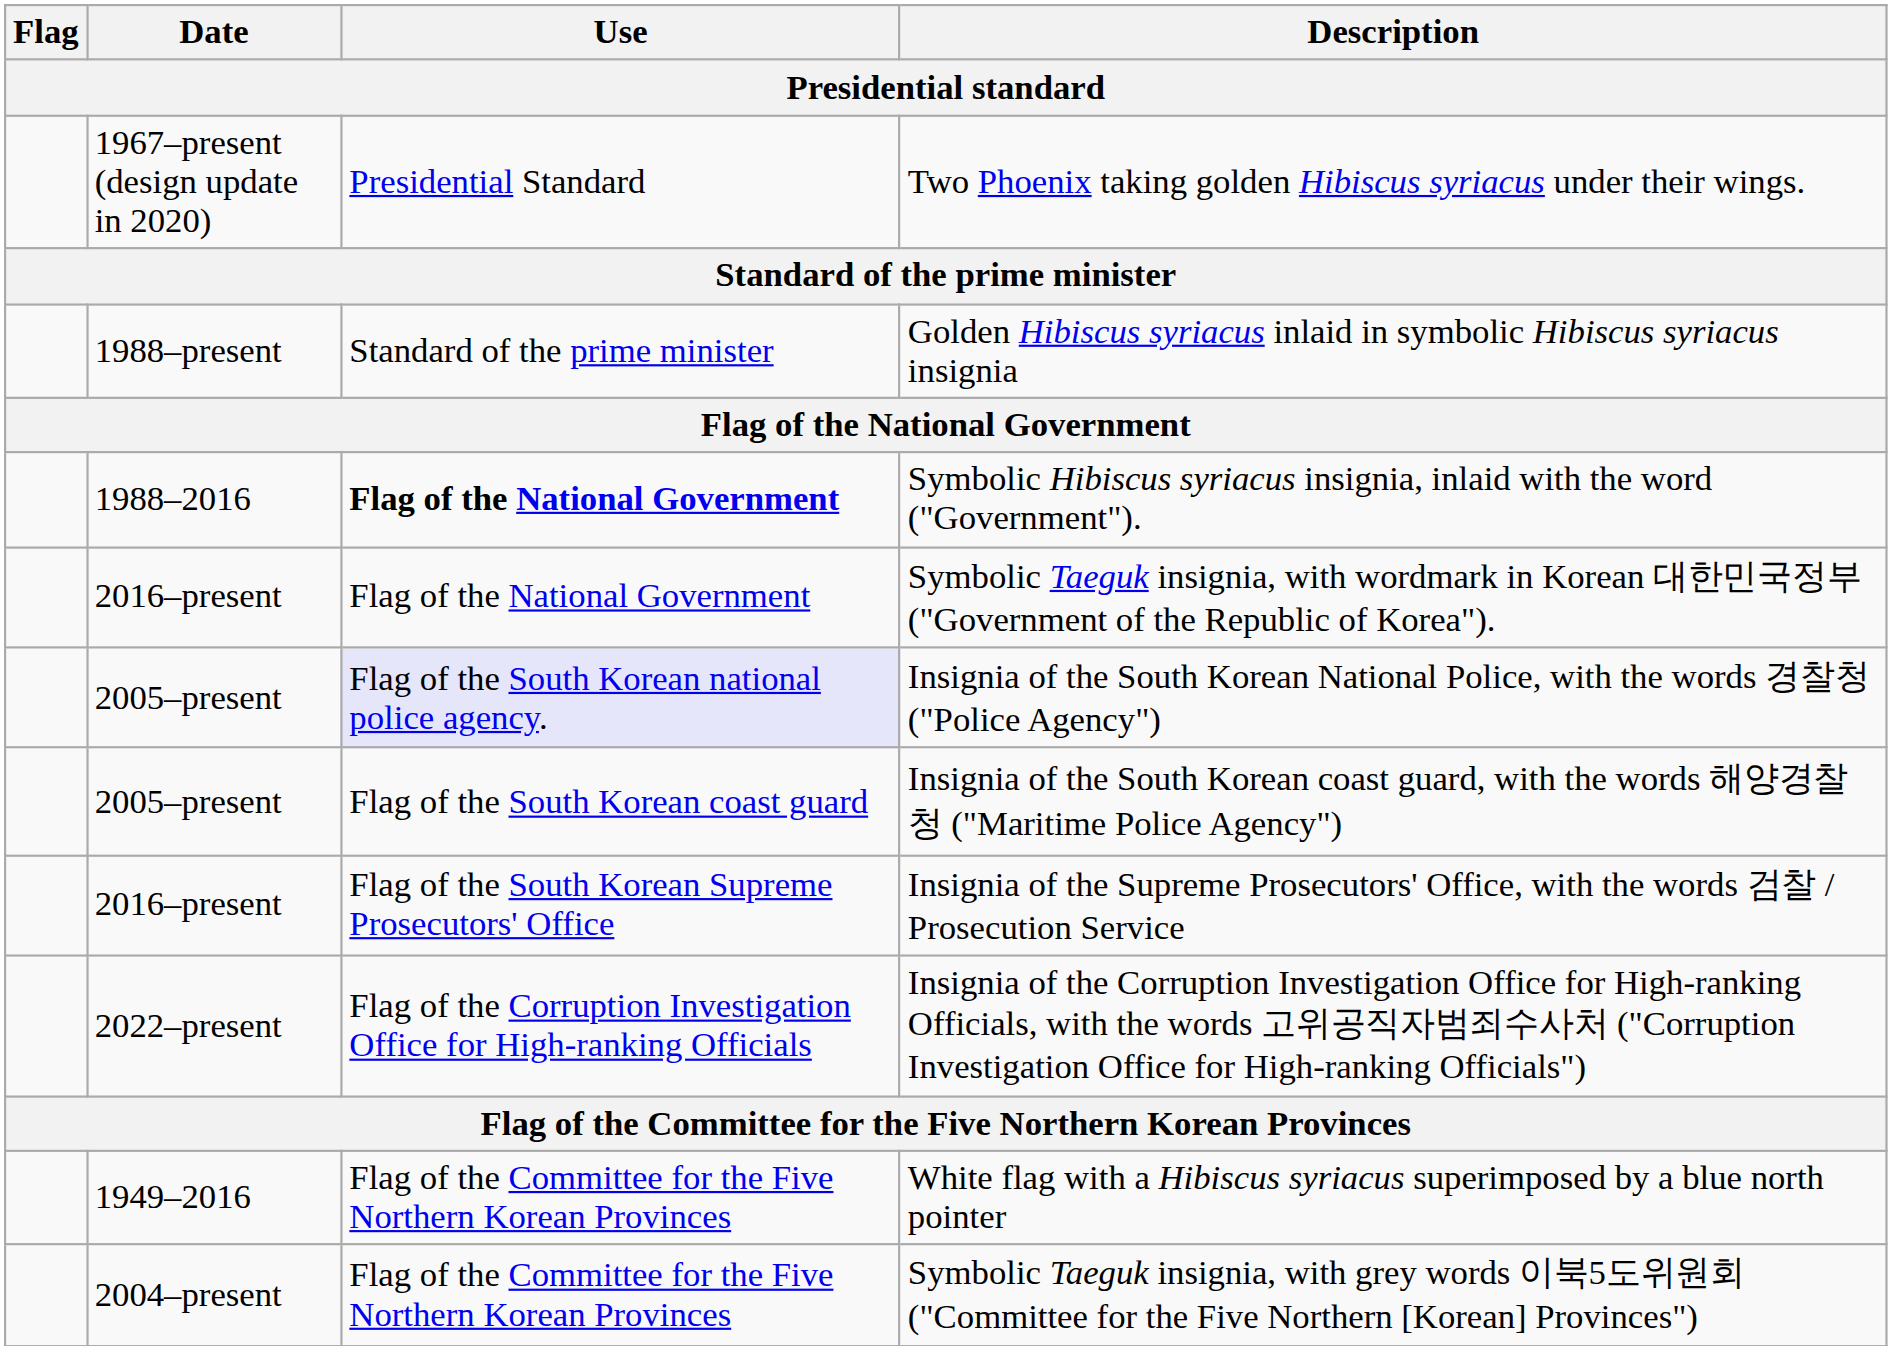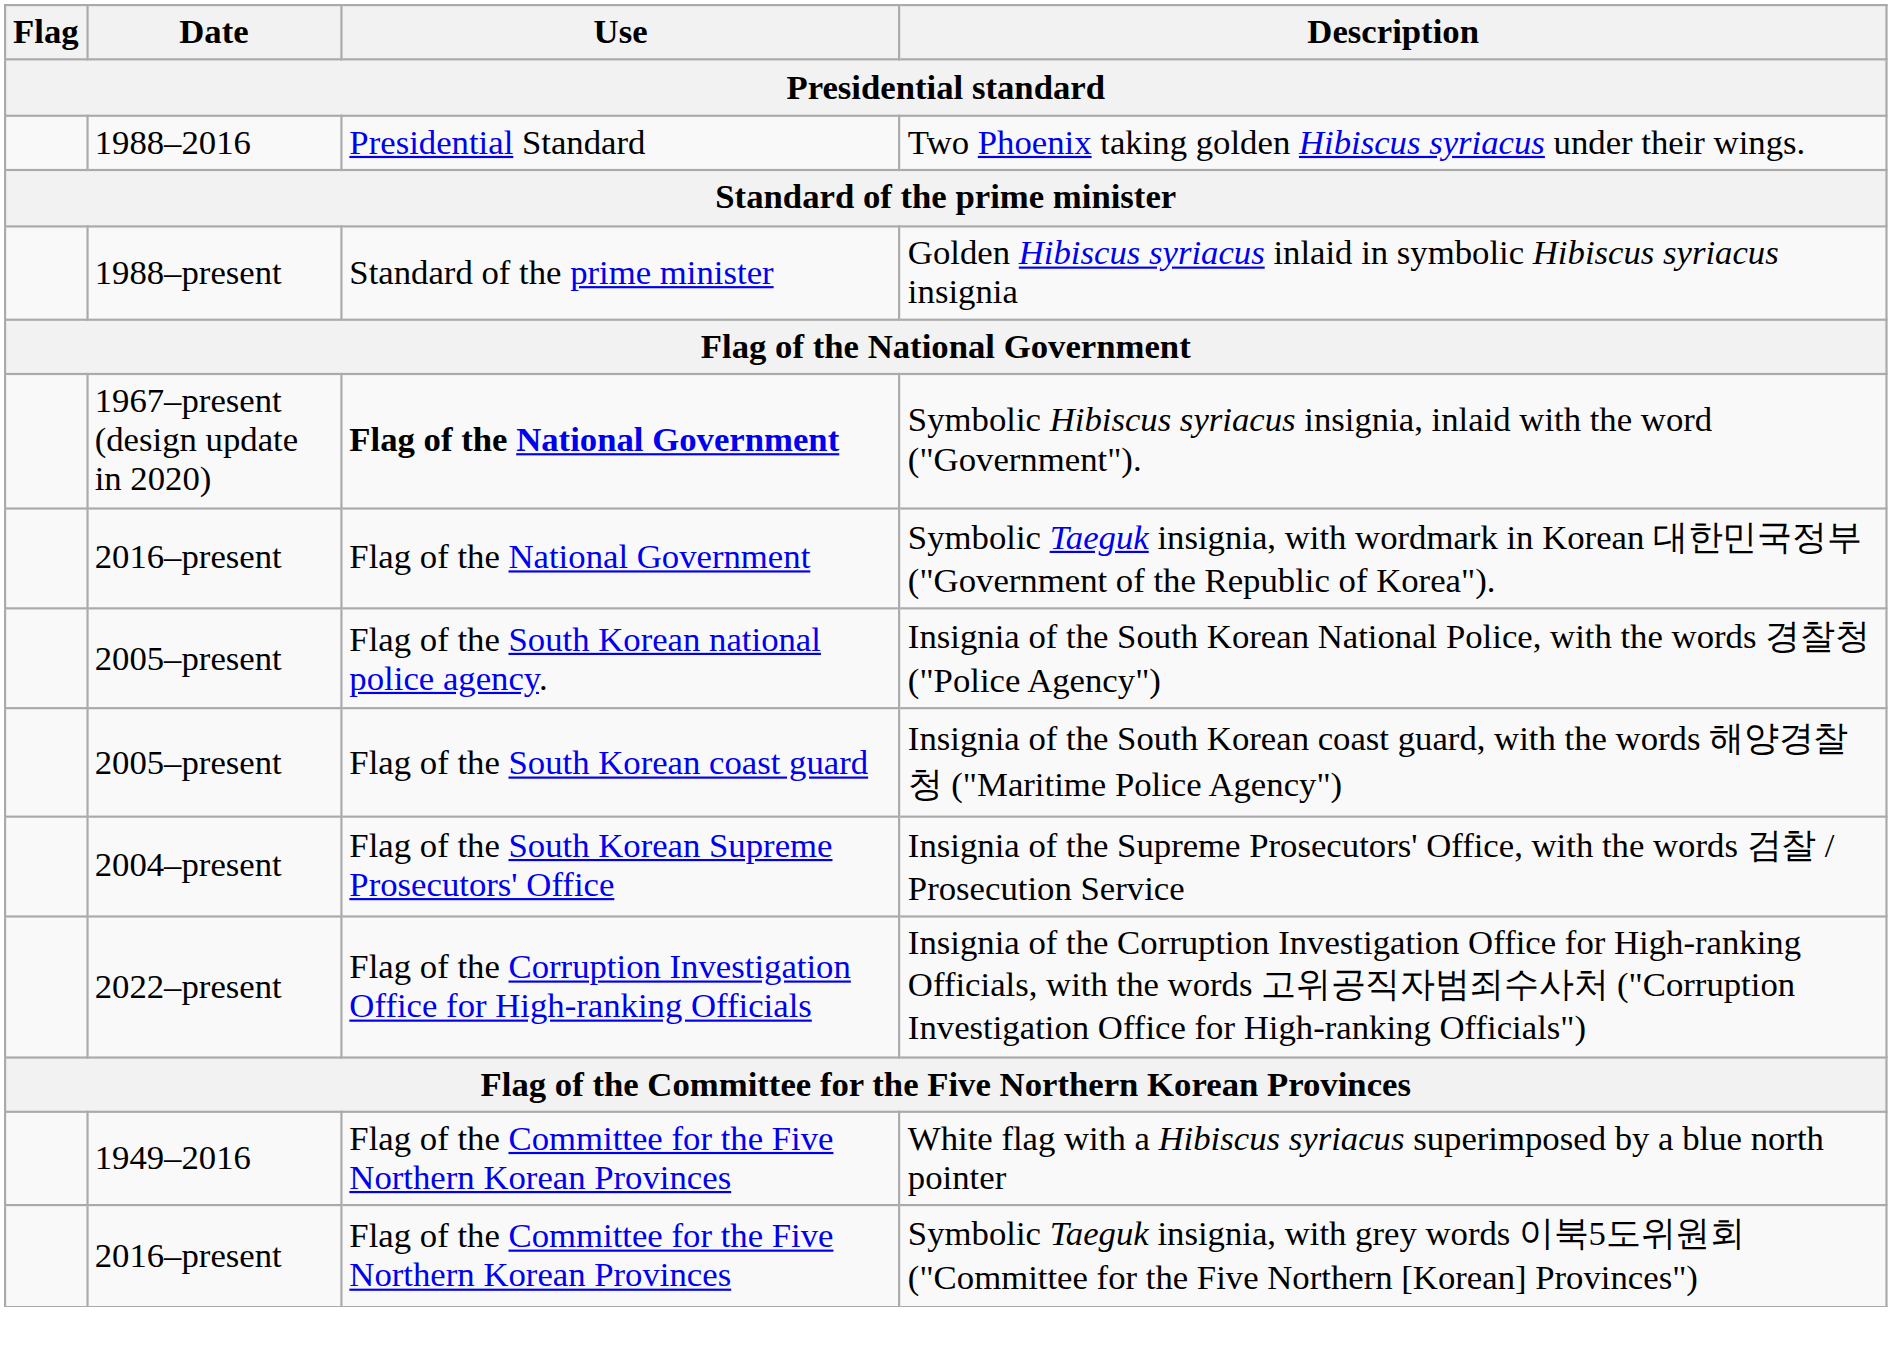(196, 181) 1967–present (design update in 2020) -> (173, 142) 1988–2016
(173, 499) 1988–2016 -> (196, 440) 1967–present (design update in 2020)
(585, 697) lavender background -> (585, 658) no background
(188, 904) 2016–present -> (188, 865) 2004–present
(188, 1294) 2004–present -> (188, 1255) 2016–present
